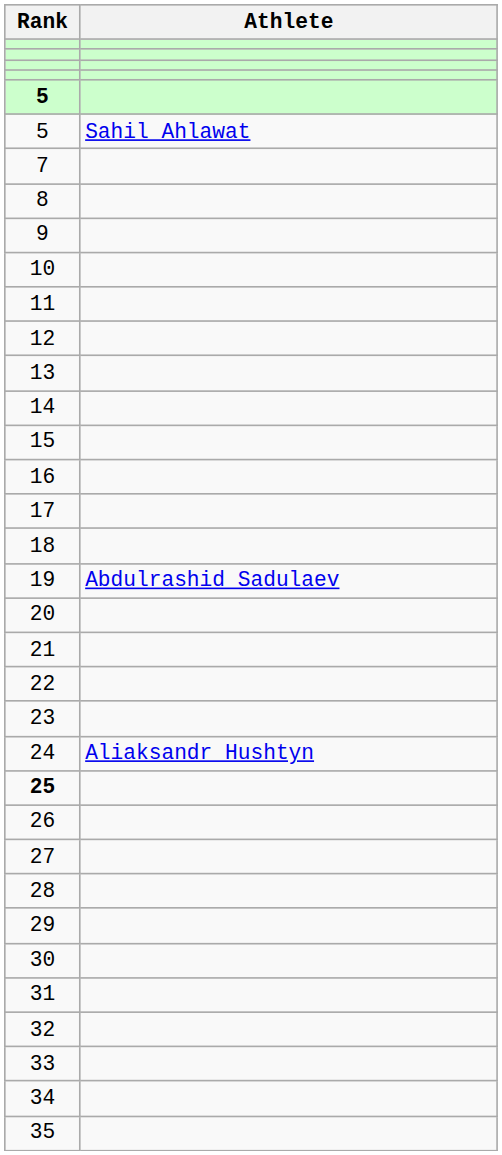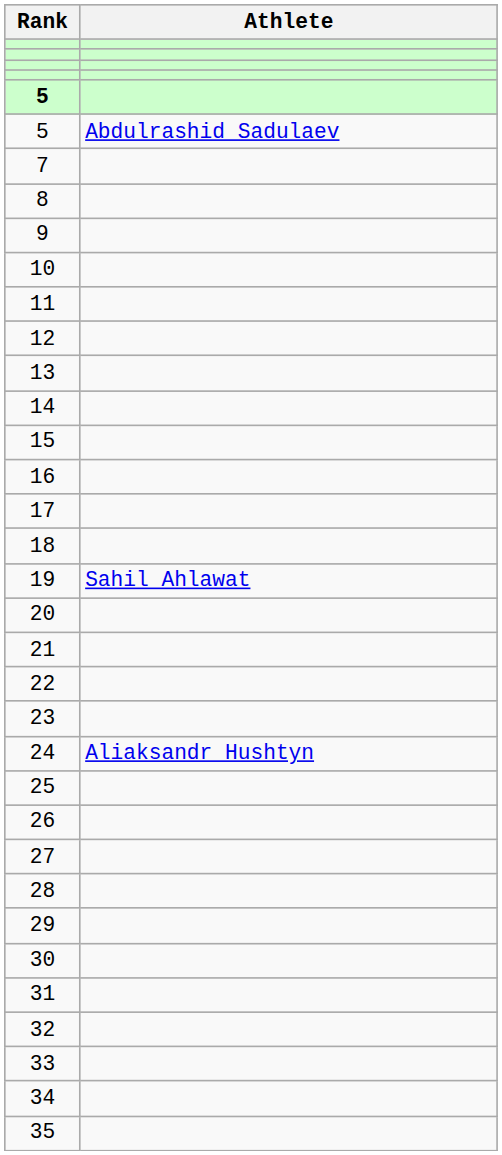(168, 131) Sahil Ahlawat -> (212, 131) Abdulrashid Sadulaev
(212, 580) Abdulrashid Sadulaev -> (168, 580) Sahil Ahlawat
(42, 788) bold -> (42, 788) normal
